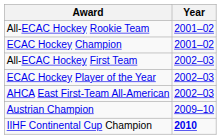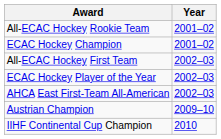(186, 126) bold -> (186, 126) normal
